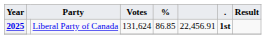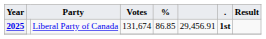(137, 26) 131,624 -> (137, 26) 131,674
(198, 26) 22,456.91 -> (198, 26) 29,456.91
